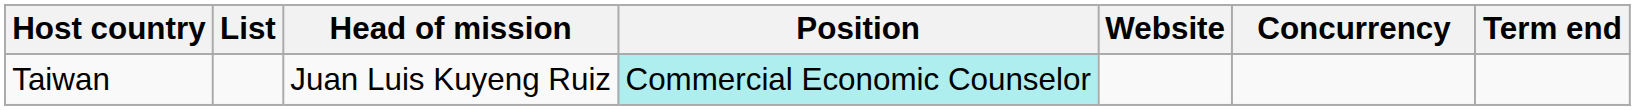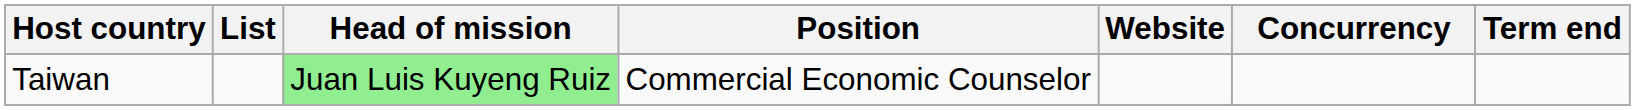(451, 79) no background -> (451, 79) lightgreen background
(858, 79) paleturquoise background -> (858, 79) no background
